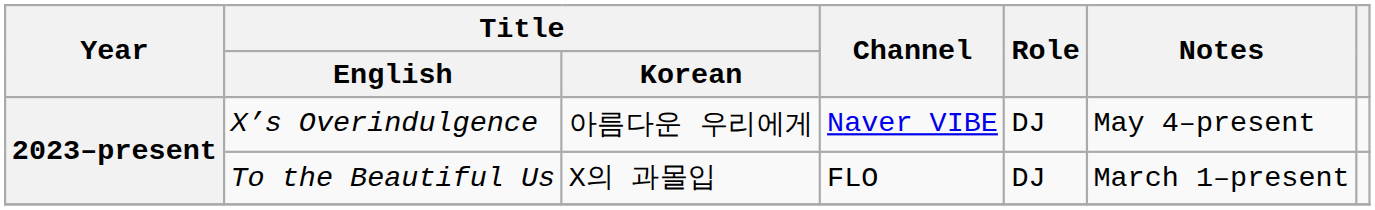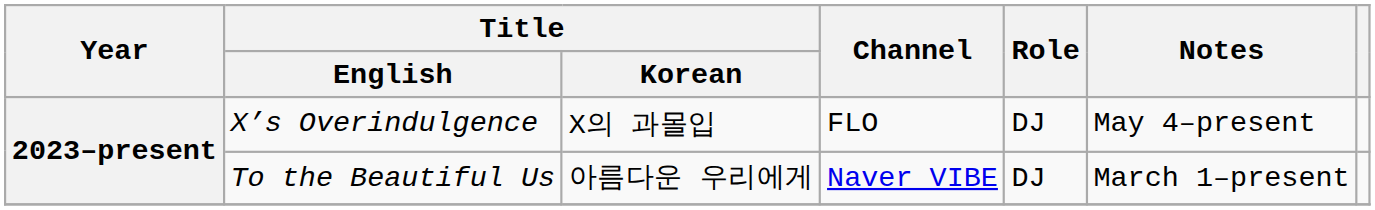(691, 125) 아름다운 우리에게 -> (643, 125) X의 과몰입
(912, 124) Naver VIBE -> (853, 124) FLO
(643, 178) X의 과몰입 -> (691, 178) 아름다운 우리에게
(853, 177) FLO -> (912, 177) Naver VIBE
